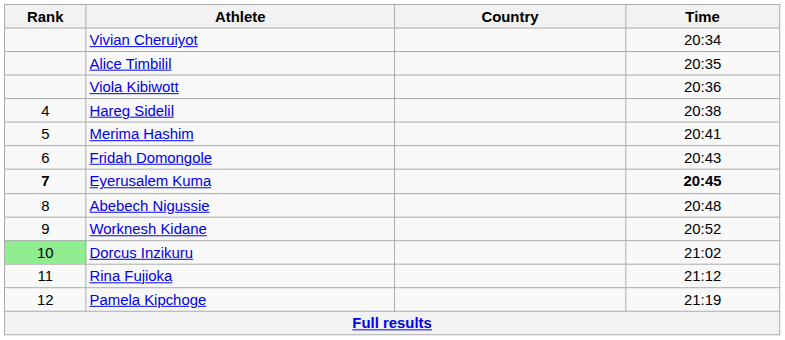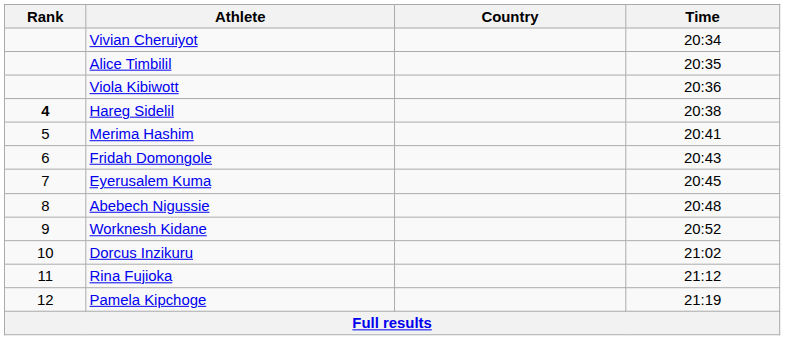(45, 111) normal -> (45, 111) bold
(45, 182) bold -> (45, 182) normal
(703, 182) bold -> (703, 182) normal
(45, 252) lightgreen background -> (45, 252) no background
